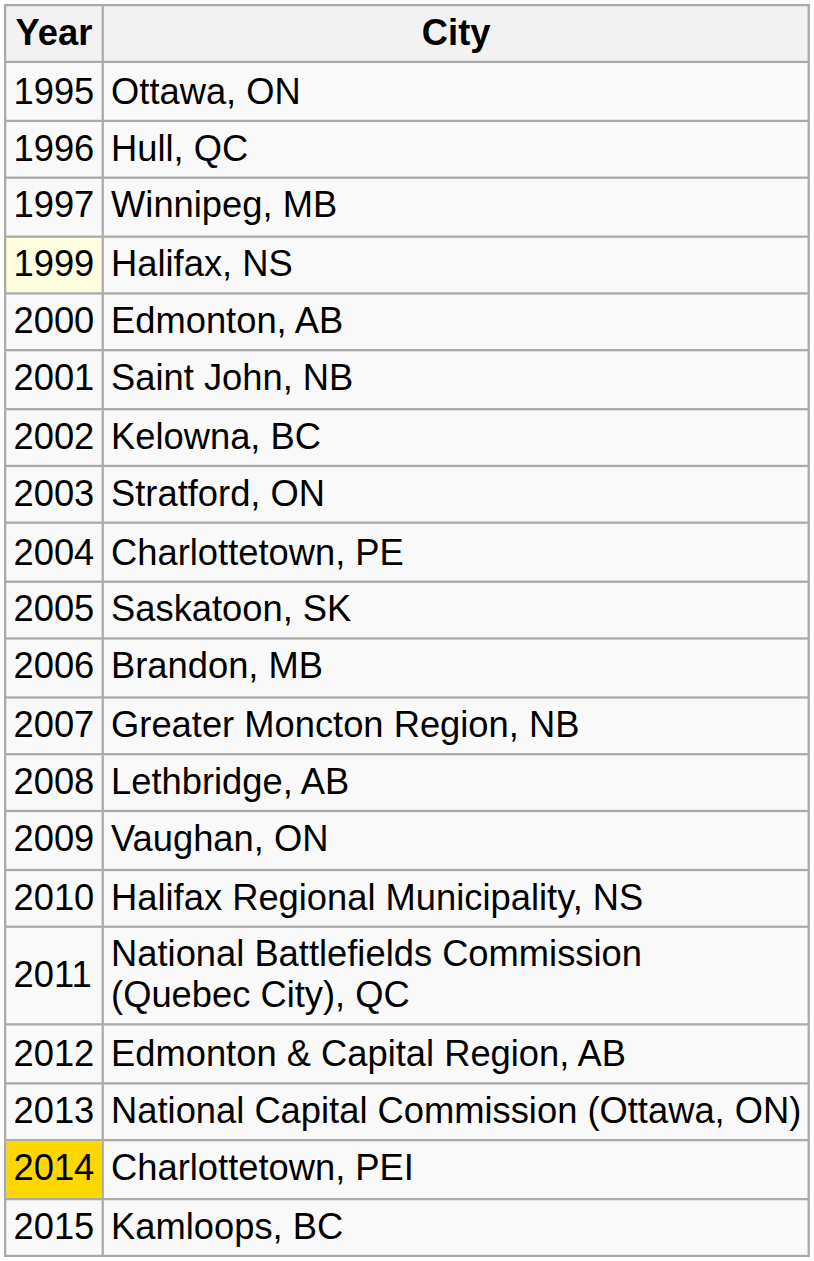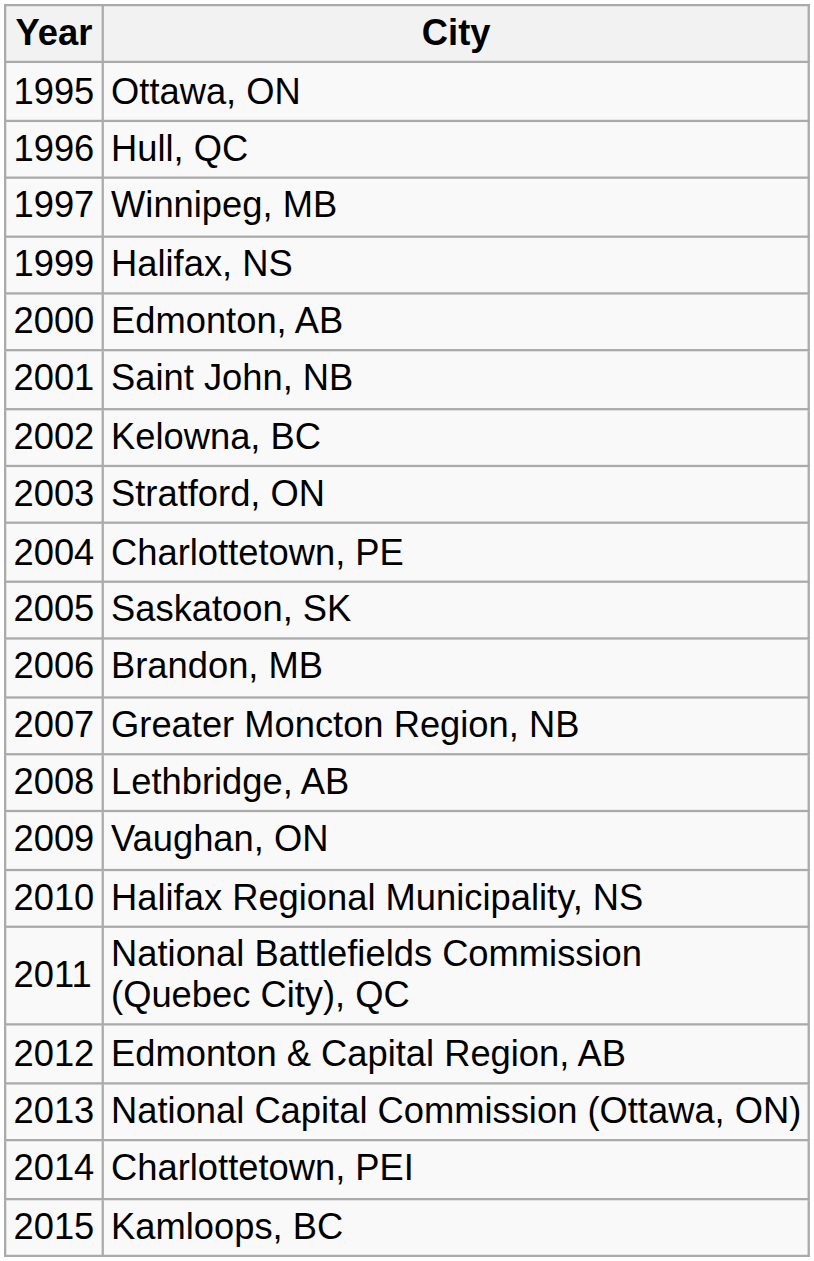(54, 263) lightyellow background -> (54, 263) no background
(54, 1168) gold background -> (54, 1168) no background
